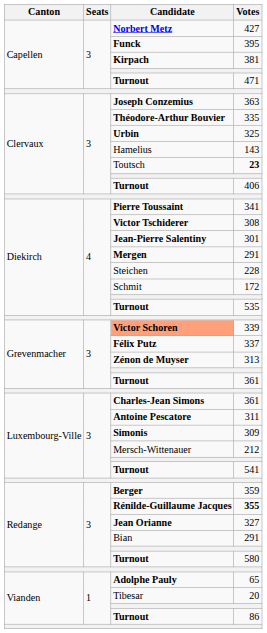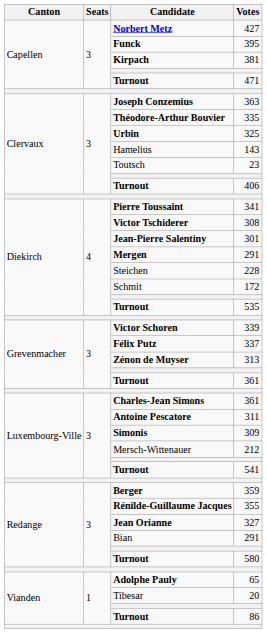(254, 165) bold -> (254, 165) normal
(145, 328) lightsalmon background -> (145, 328) no background
(252, 506) bold -> (252, 506) normal
